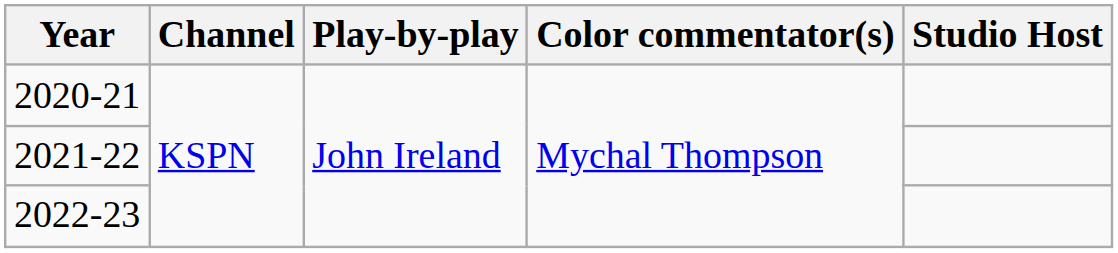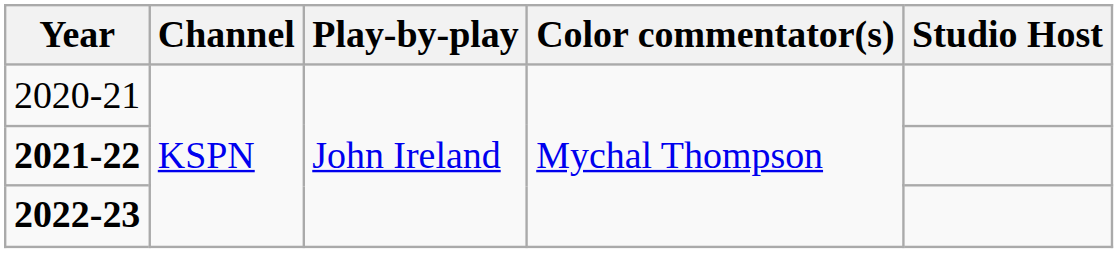(77, 154) normal -> (77, 154) bold
(77, 214) normal -> (77, 214) bold
